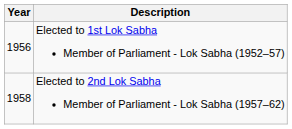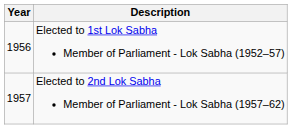(19, 98) 1958 -> (19, 98) 1957
